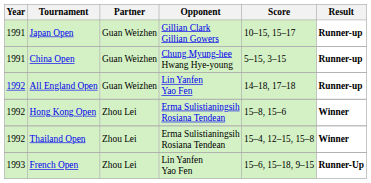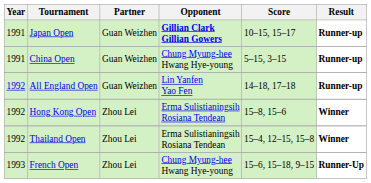(190, 33) normal -> (192, 33) bold
(182, 166) Lin Yanfen Yao Fen -> (197, 166) Chung Myung-hee Hwang Hye-young
